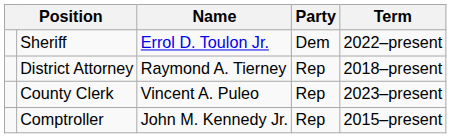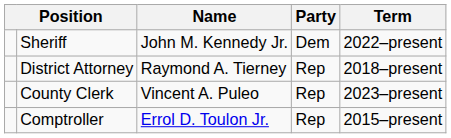(205, 42) Errol D. Toulon Jr. -> (214, 42) John M. Kennedy Jr.
(214, 119) John M. Kennedy Jr. -> (205, 119) Errol D. Toulon Jr.
